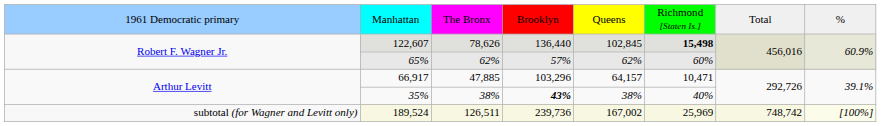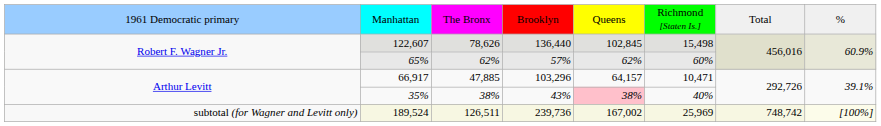(698, 43) bold -> (698, 43) normal
(561, 95) bold -> (561, 95) normal
(632, 95) no background -> (632, 95) pink background
